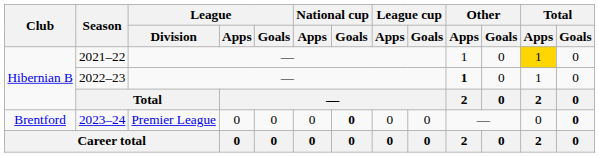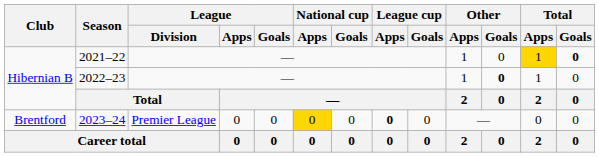(575, 57) normal -> (575, 57) bold
(464, 78) bold -> (464, 78) normal
(501, 78) normal -> (501, 78) bold
(312, 120) no background -> (312, 120) gold background
(352, 120) bold -> (352, 120) normal
(390, 120) normal -> (390, 120) bold
(575, 120) bold -> (575, 120) normal
